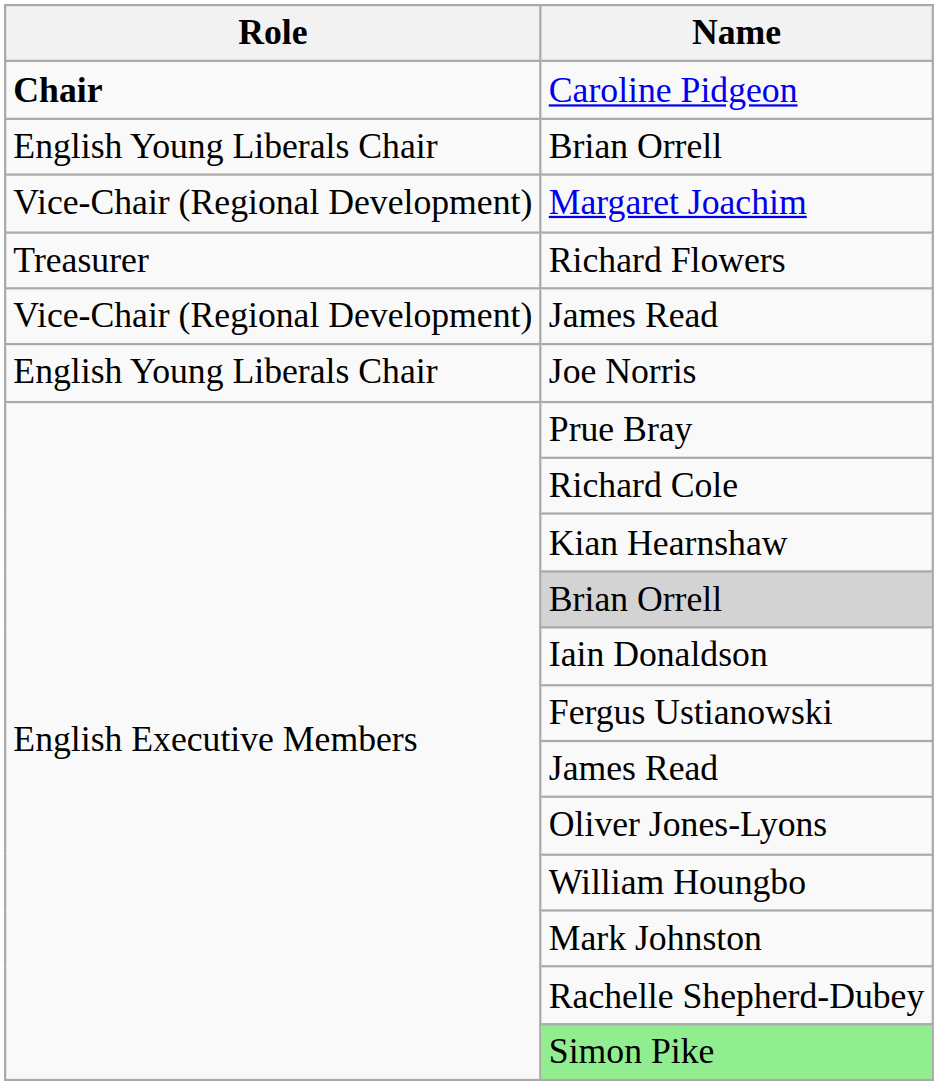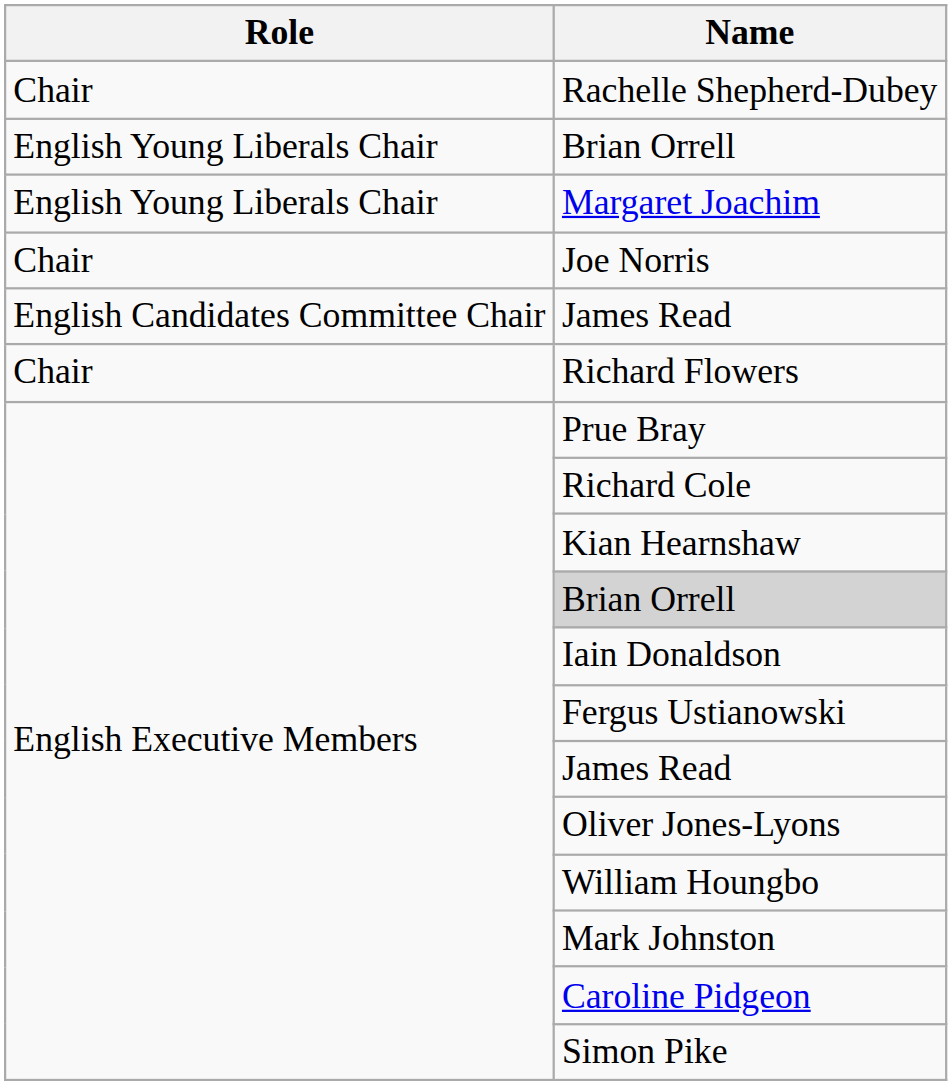(58, 89) bold -> (53, 89) normal
(673, 89) Caroline Pidgeon -> (750, 89) Rachelle Shepherd-Dubey
(273, 202) Vice-Chair (Regional Development) -> (225, 202) English Young Liberals Chair
(81, 259) Treasurer -> (53, 259) Chair
(667, 259) Richard Flowers -> (636, 259) Joe Norris
(273, 315) Vice-Chair (Regional Development) -> (279, 315) English Candidates Committee Chair
(225, 372) English Young Liberals Chair -> (53, 372) Chair
(623, 372) Joe Norris -> (680, 372) Richard Flowers
(737, 994) Rachelle Shepherd-Dubey -> (686, 994) Caroline Pidgeon
(632, 1051) lightgreen background -> (645, 1051) no background
